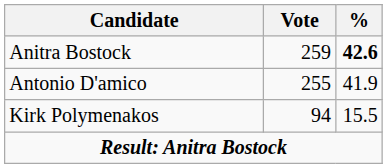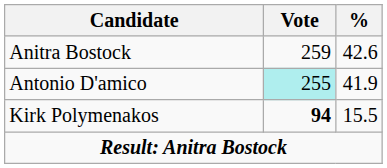(360, 52) bold -> (360, 52) normal
(316, 83) no background -> (316, 83) paleturquoise background
(321, 115) normal -> (321, 115) bold
